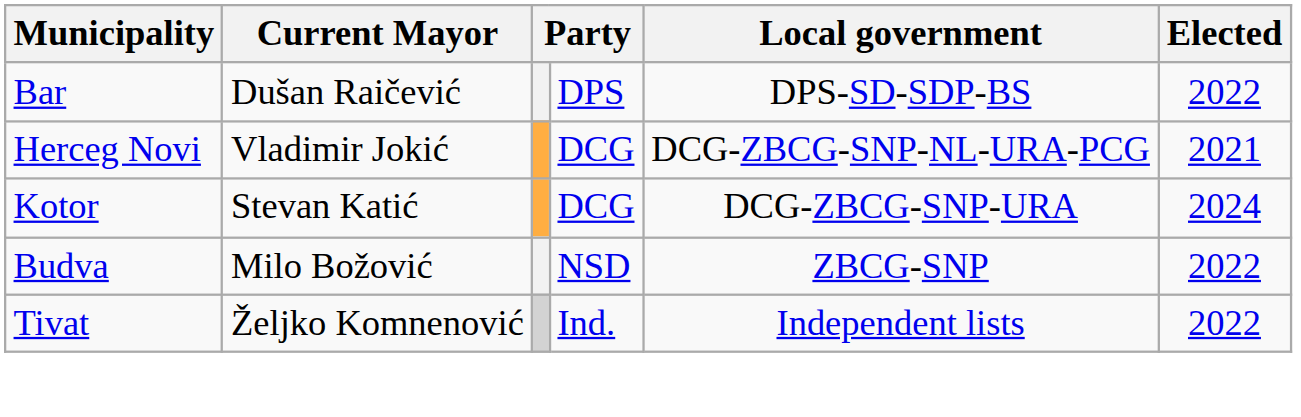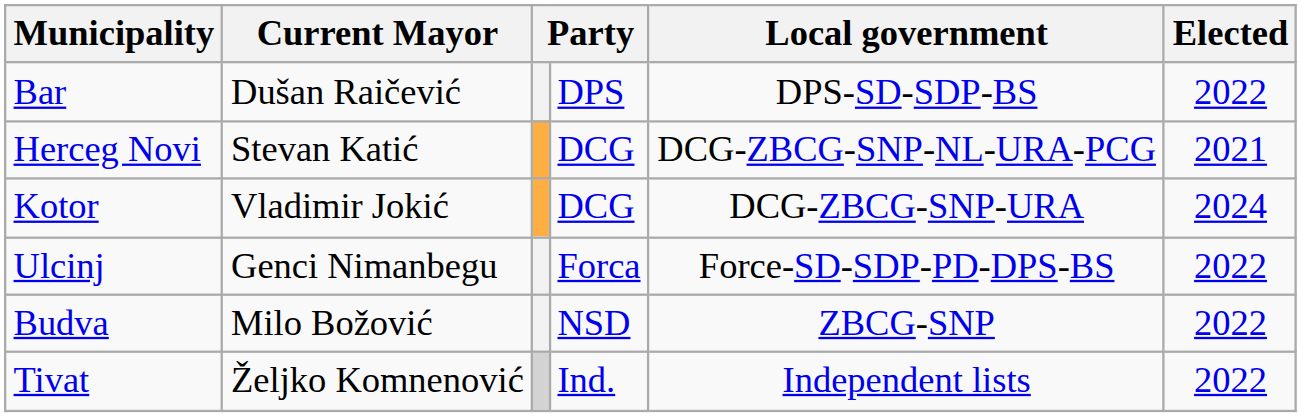(340, 149) Vladimir Jokić -> (325, 149) Stevan Katić
(325, 206) Stevan Katić -> (340, 206) Vladimir Jokić
+ row: (59, 264)
